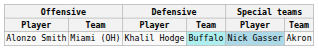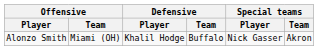(206, 39) paleturquoise background -> (206, 39) no background
(255, 39) lightblue background -> (255, 39) no background
